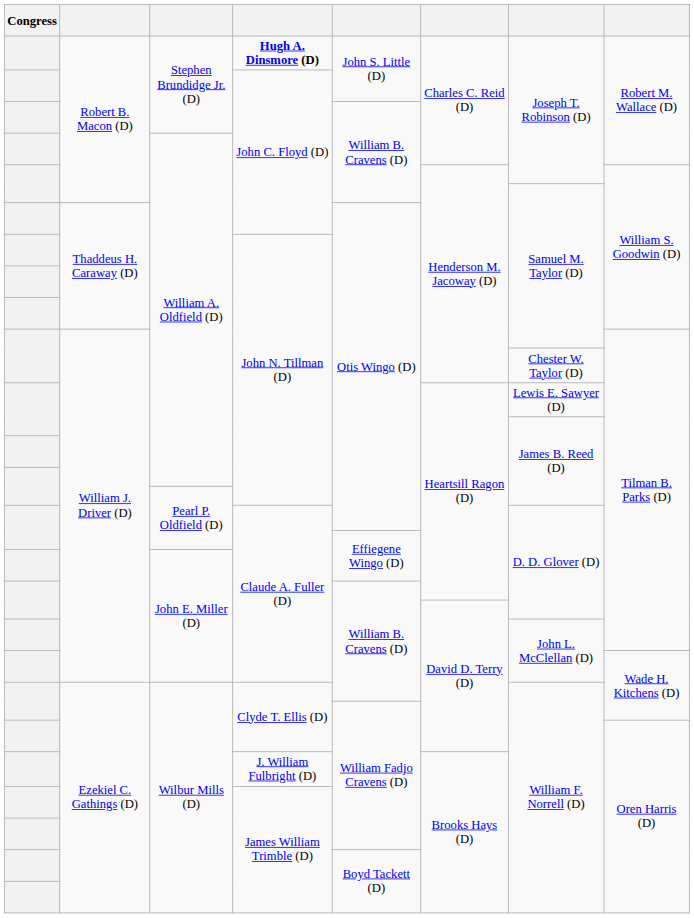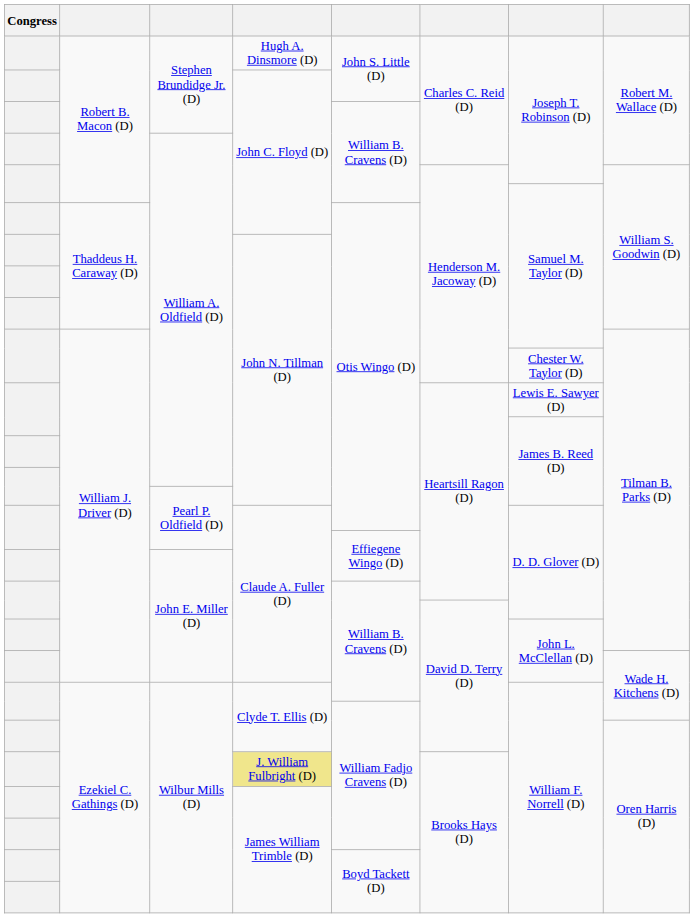(282, 53) bold -> (282, 53) normal
(282, 769) no background -> (282, 769) khaki background
